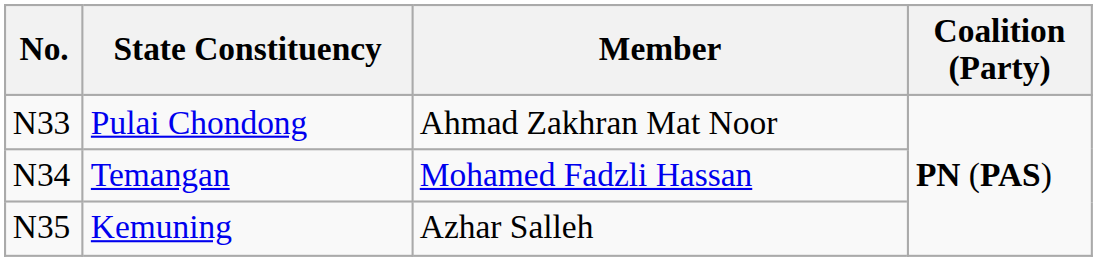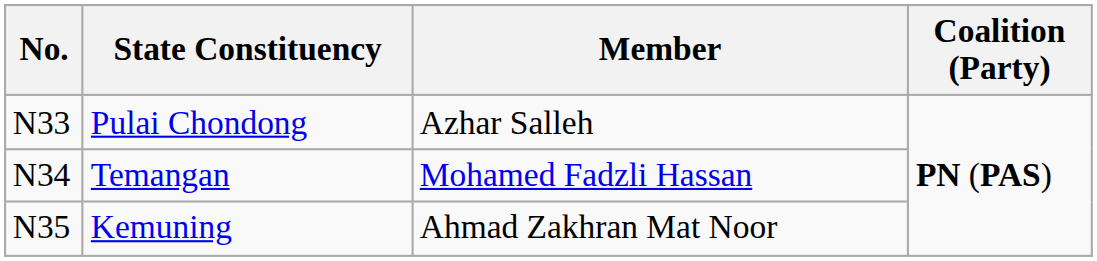(599, 121) Ahmad Zakhran Mat Noor -> (507, 121) Azhar Salleh
(507, 227) Azhar Salleh -> (599, 227) Ahmad Zakhran Mat Noor
